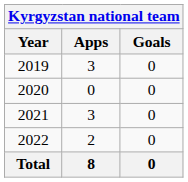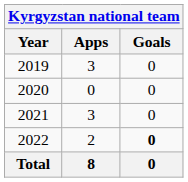(152, 139) normal -> (152, 139) bold
